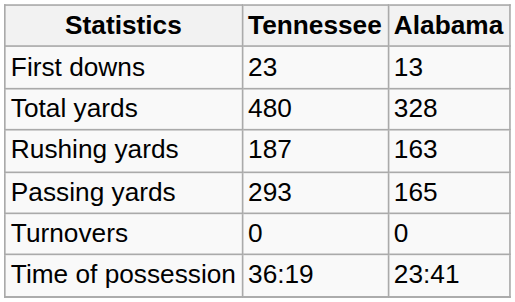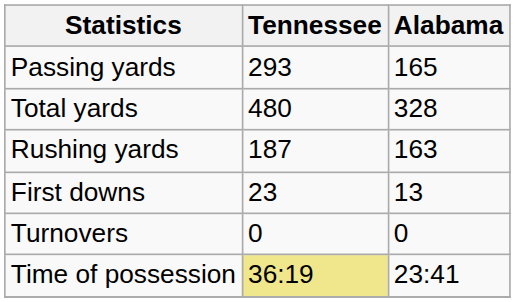rows swapped: (78, 67) <-> (93, 192)
(281, 275) no background -> (281, 275) khaki background
